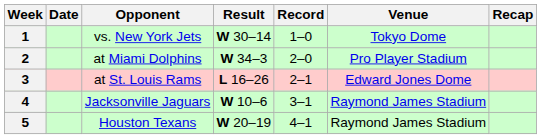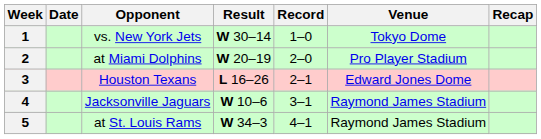(244, 58) W 34–3 -> (244, 58) W 20–19
(148, 79) at St. Louis Rams -> (148, 79) Houston Texans
(148, 123) Houston Texans -> (148, 123) at St. Louis Rams
(244, 123) W 20–19 -> (244, 123) W 34–3
